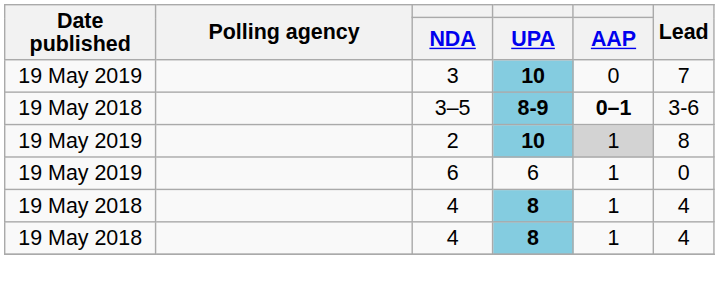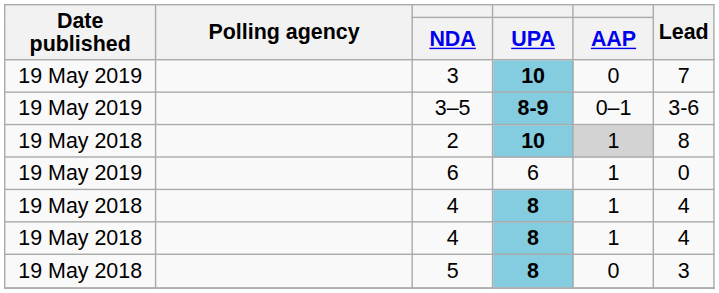(80, 108) 19 May 2018 -> (80, 108) 19 May 2019
(614, 108) bold -> (614, 108) normal
(80, 141) 19 May 2019 -> (80, 141) 19 May 2018
+ row: (453, 271)
